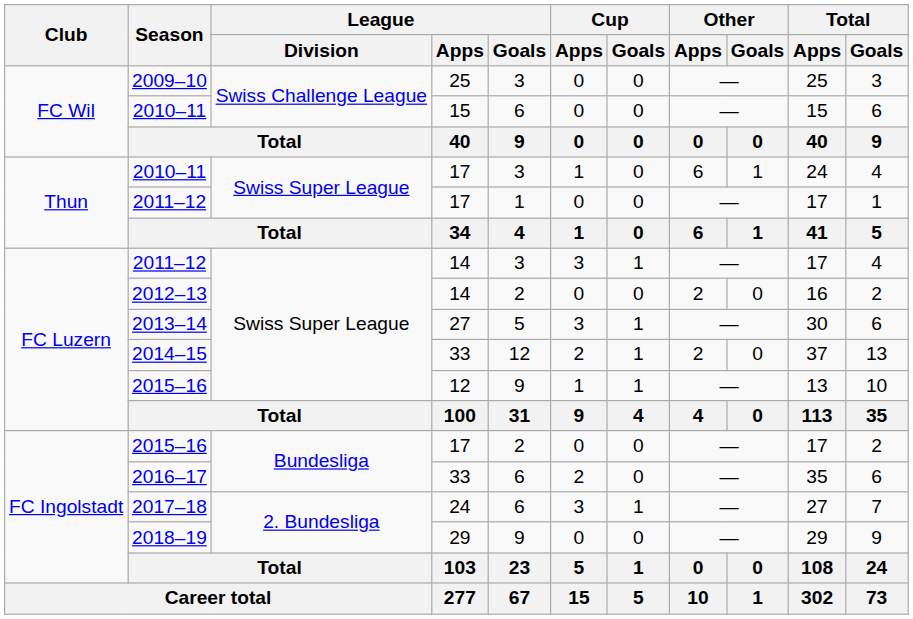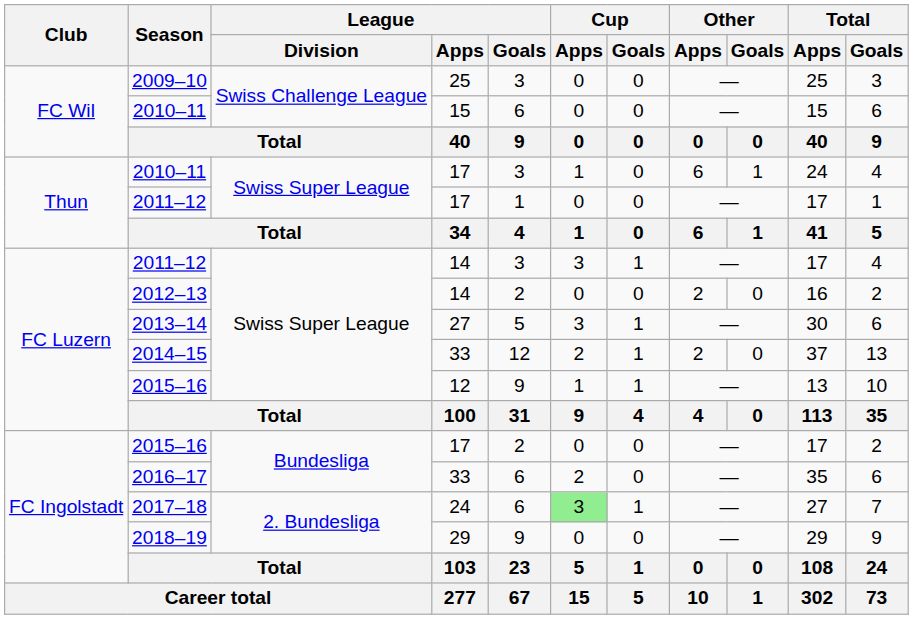(579, 506) no background -> (579, 506) lightgreen background
